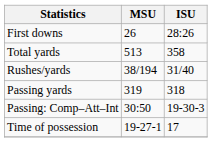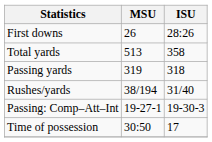rows swapped: (39, 71) <-> (39, 89)
(138, 108) 30:50 -> (143, 108) 19-27-1
(143, 127) 19-27-1 -> (138, 127) 30:50
